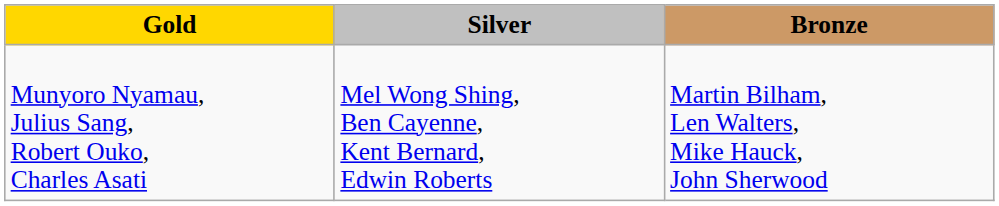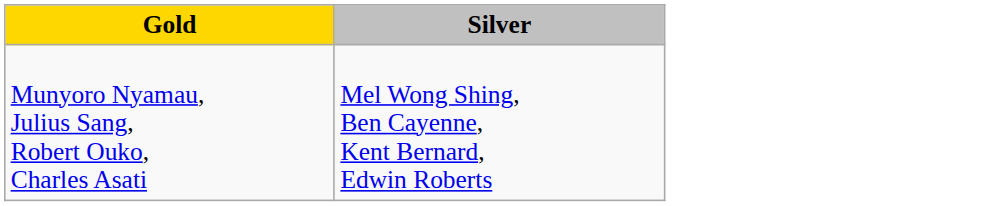- column: (829, 24)
